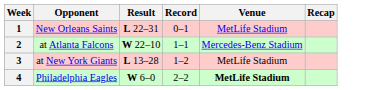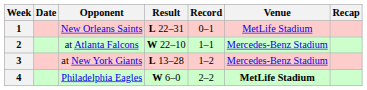+ column: (46, 12)
(252, 61) MetLife Stadium -> (277, 61) Mercedes-Benz Stadium
